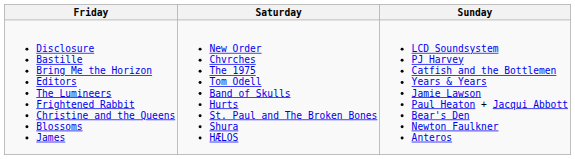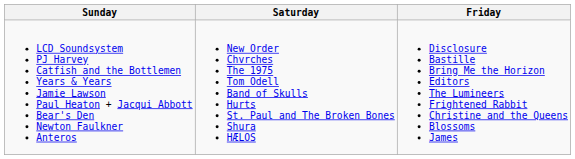columns swapped: (91, 12) <-> (475, 12)
